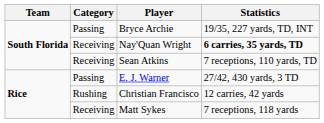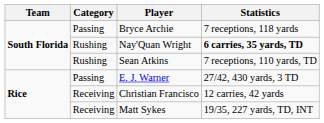(258, 29) 19/35, 227 yards, TD, INT -> (251, 29) 7 receptions, 118 yards
(94, 45) Receiving -> (90, 45) Rushing
(94, 61) Receiving -> (90, 61) Rushing
(90, 94) Rushing -> (94, 94) Receiving
(251, 110) 7 receptions, 118 yards -> (258, 110) 19/35, 227 yards, TD, INT
